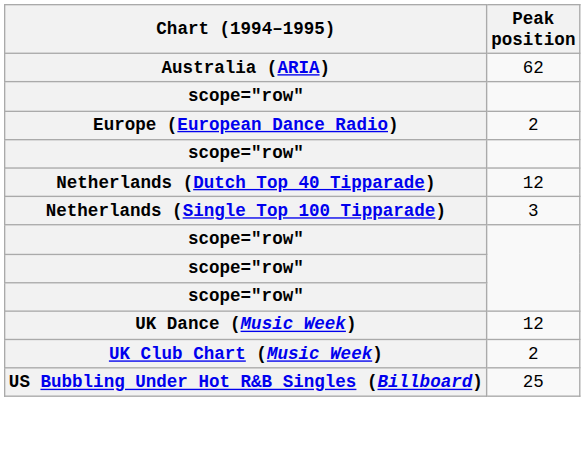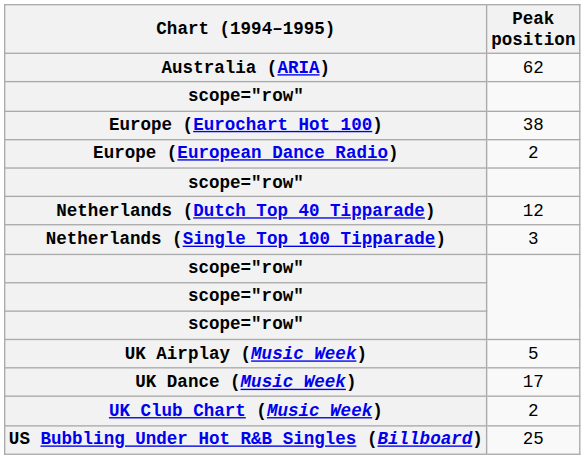+ row: (246, 125)
+ row: (246, 354)
(533, 325) 12 -> (533, 382) 17
